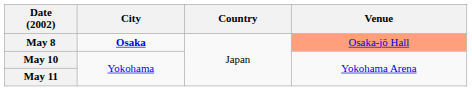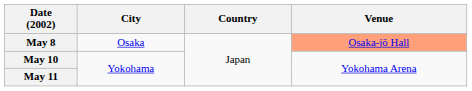(131, 42) bold -> (131, 42) normal
